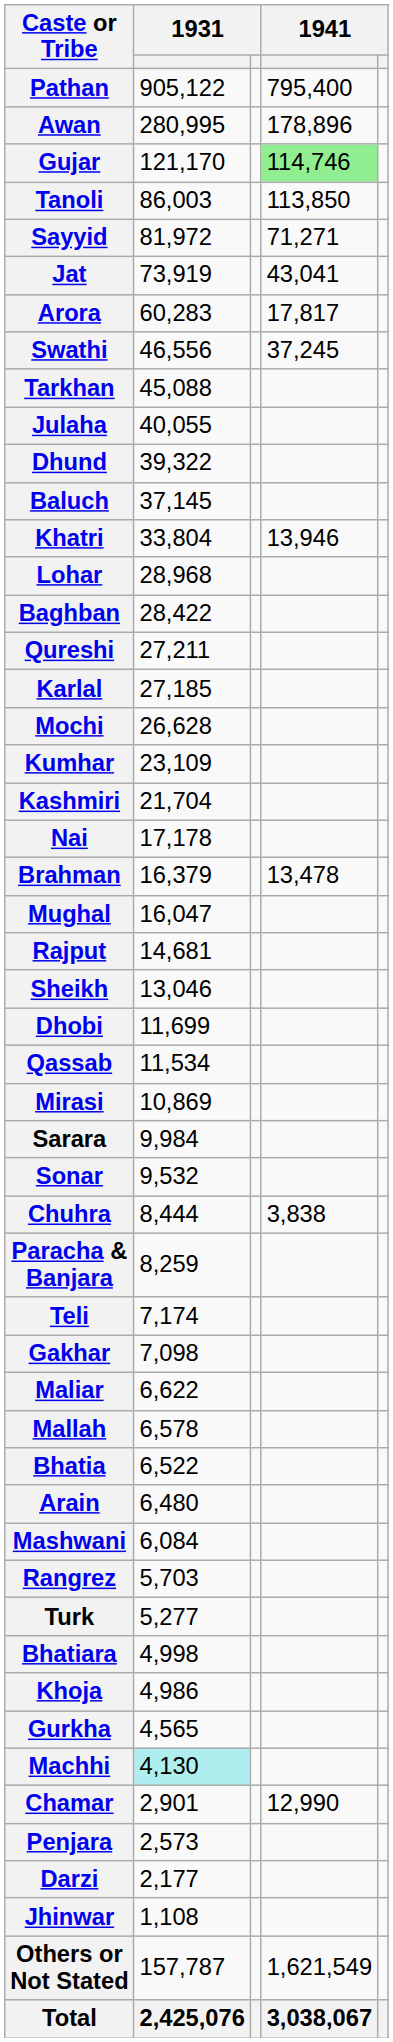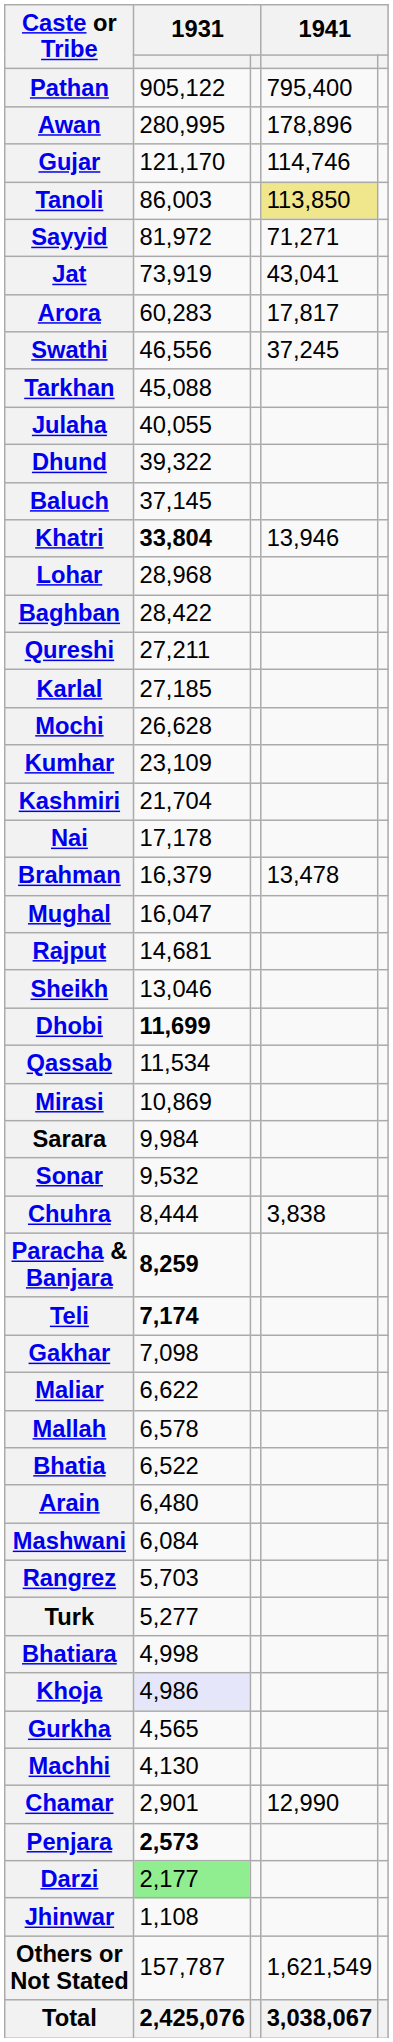(309, 162) lightgreen background -> (309, 162) no background
(309, 200) no background -> (309, 200) khaki background
(176, 538) normal -> (176, 538) bold
(175, 1026) normal -> (175, 1026) bold
(169, 1264) normal -> (169, 1264) bold
(169, 1315) normal -> (169, 1315) bold
(169, 1691) no background -> (169, 1691) lavender background
(169, 1766) paleturquoise background -> (169, 1766) no background
(169, 1841) normal -> (169, 1841) bold
(169, 1879) no background -> (169, 1879) lightgreen background
